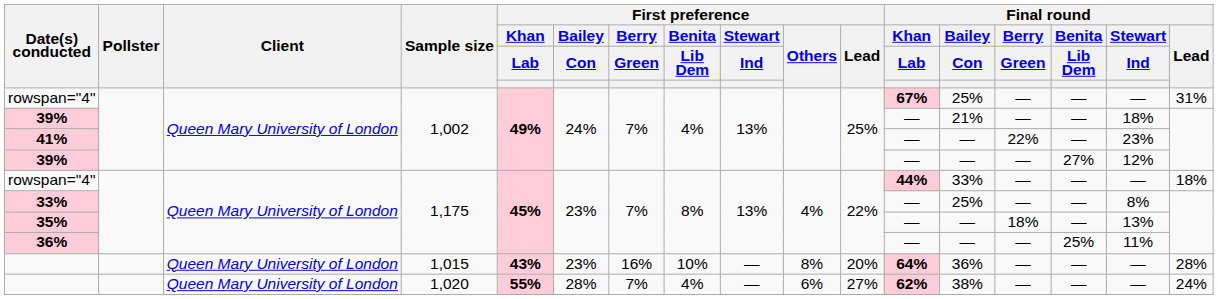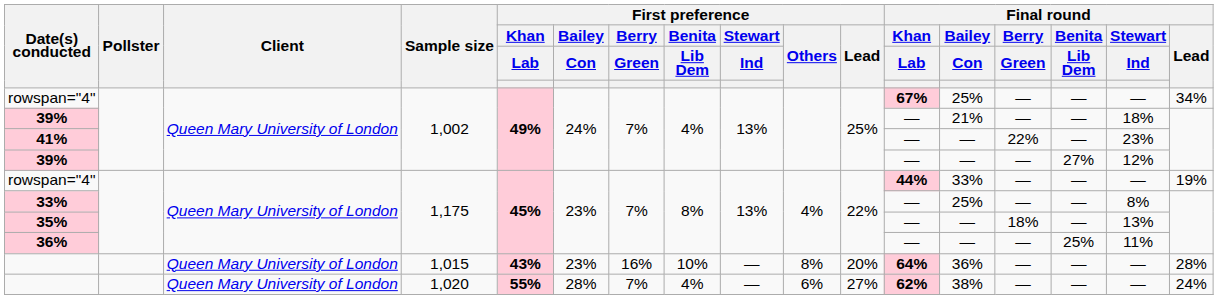(1191, 97) 31% -> (1191, 97) 34%
(1191, 180) 18% -> (1191, 180) 19%
